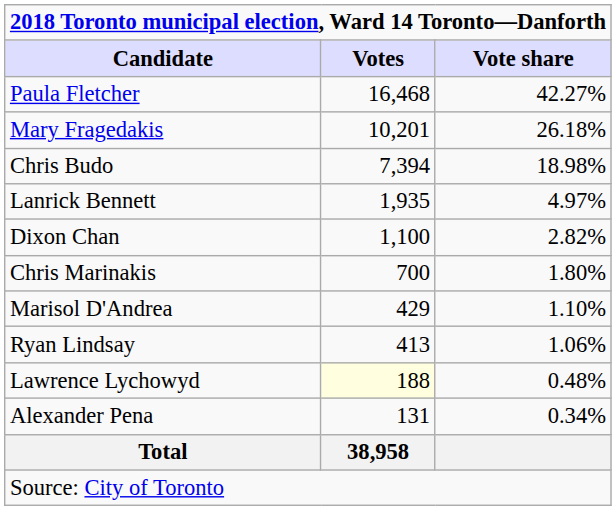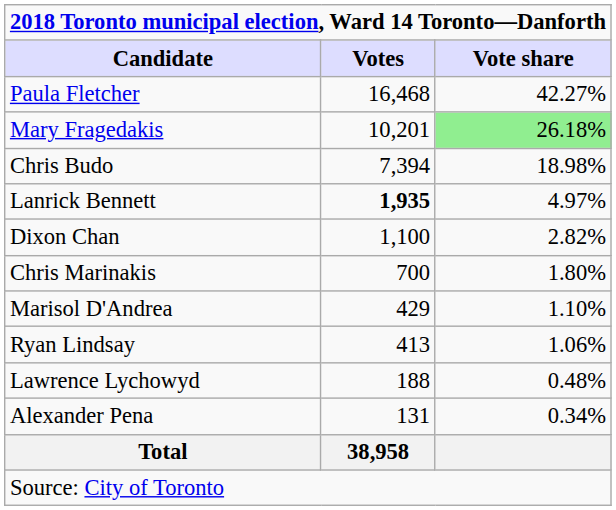(571, 129) no background -> (571, 129) lightgreen background
(405, 201) normal -> (405, 201) bold
(413, 380) lightyellow background -> (413, 380) no background
